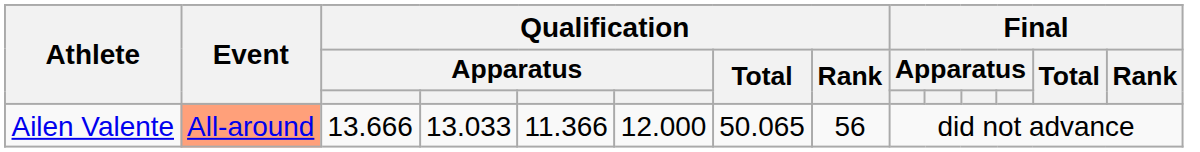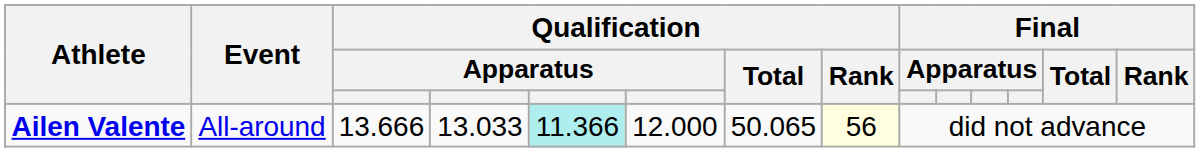(93, 126) normal -> (98, 126) bold
(251, 126) lightsalmon background -> (262, 126) no background
(566, 126) no background -> (577, 126) paleturquoise background
(850, 126) no background -> (861, 126) lightyellow background
